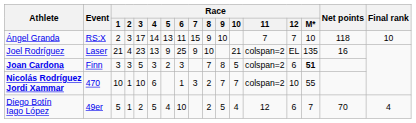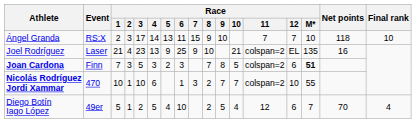(118, 65) 3 -> (118, 65) 7
